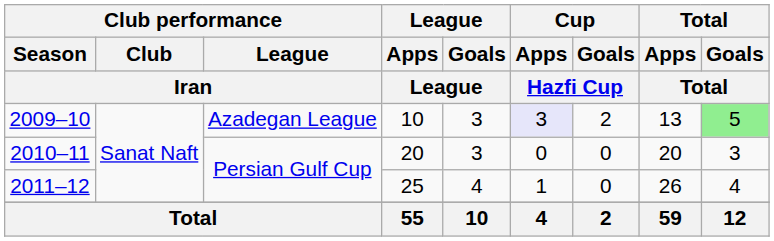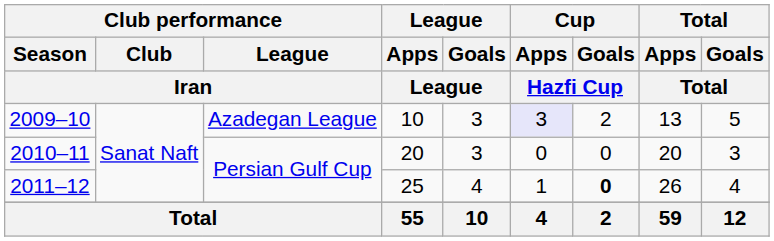(735, 119) lightgreen background -> (735, 119) no background
(606, 185) normal -> (606, 185) bold
